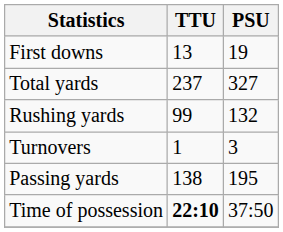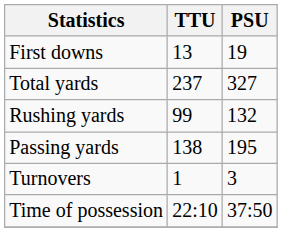rows swapped: (64, 178) <-> (50, 147)
(196, 210) bold -> (195, 210) normal
